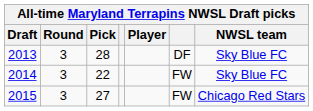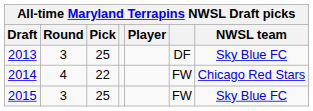(103, 55) 28 -> (103, 55) 25
(63, 75) 3 -> (63, 75) 4
(252, 75) Sky Blue FC -> (252, 75) Chicago Red Stars
(103, 95) 27 -> (103, 95) 25
(252, 95) Chicago Red Stars -> (252, 95) Sky Blue FC
